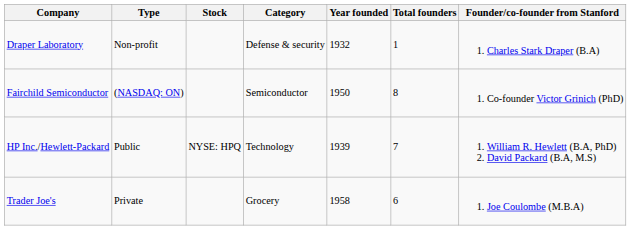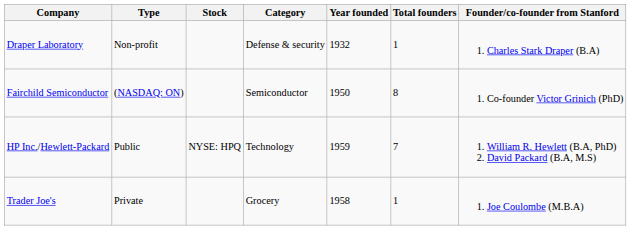(340, 147) 1939 -> (340, 147) 1959
(395, 201) 6 -> (395, 201) 1
